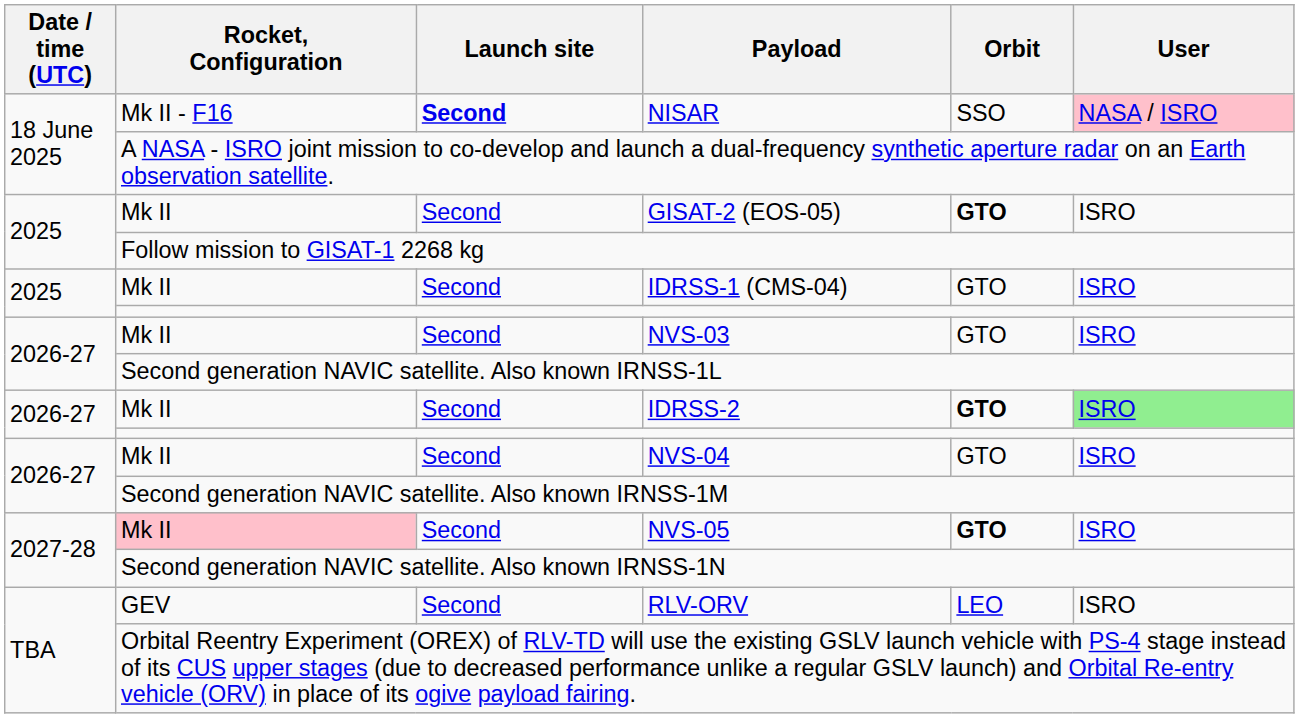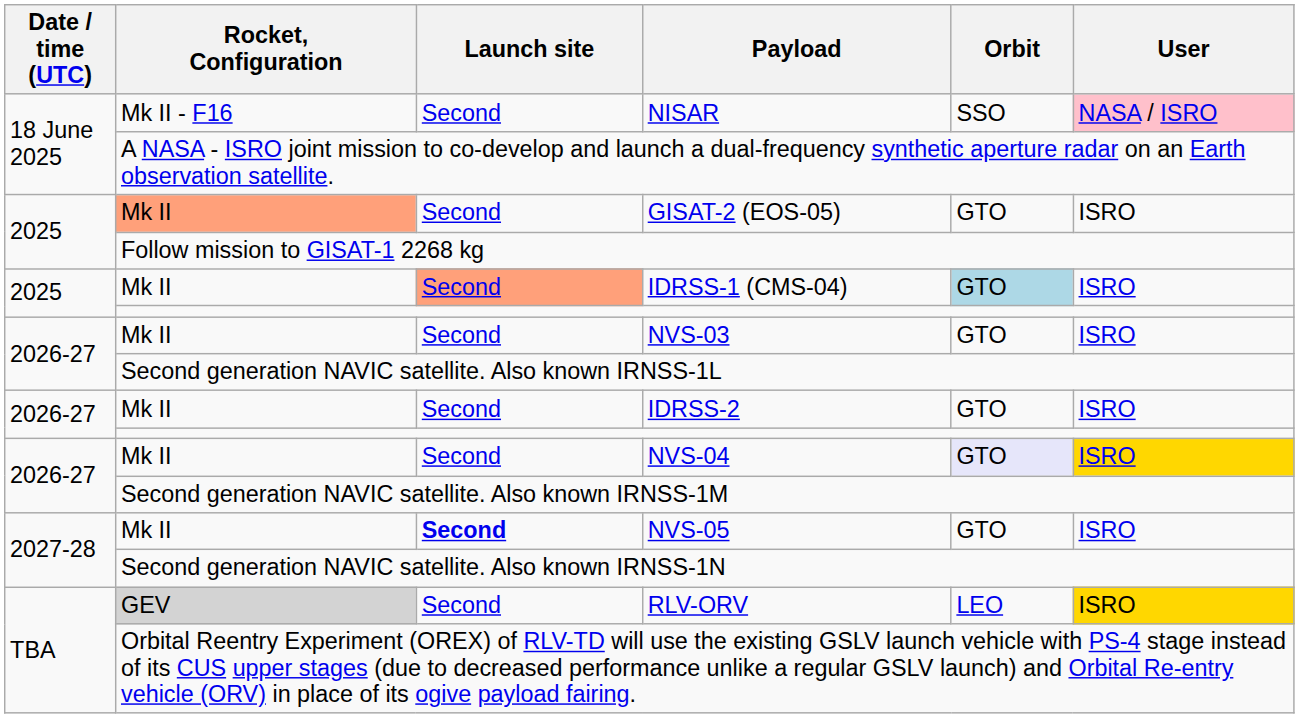(464, 112) bold -> (461, 112) normal
(146, 213) no background -> (146, 213) lightsalmon background
(981, 213) bold -> (981, 213) normal
(461, 287) no background -> (461, 287) lightsalmon background
(981, 287) no background -> (981, 287) lightblue background
(981, 409) bold -> (981, 409) normal
(1107, 409) lightgreen background -> (1107, 409) no background
(981, 456) no background -> (981, 456) lavender background
(1107, 456) no background -> (1107, 456) gold background
(146, 530) pink background -> (146, 530) no background
(461, 530) normal -> (464, 530) bold
(981, 530) bold -> (981, 530) normal
(146, 605) no background -> (146, 605) lightgrey background
(1107, 605) no background -> (1107, 605) gold background
